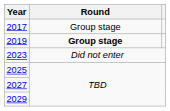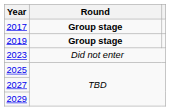(95, 27) normal -> (95, 27) bold
